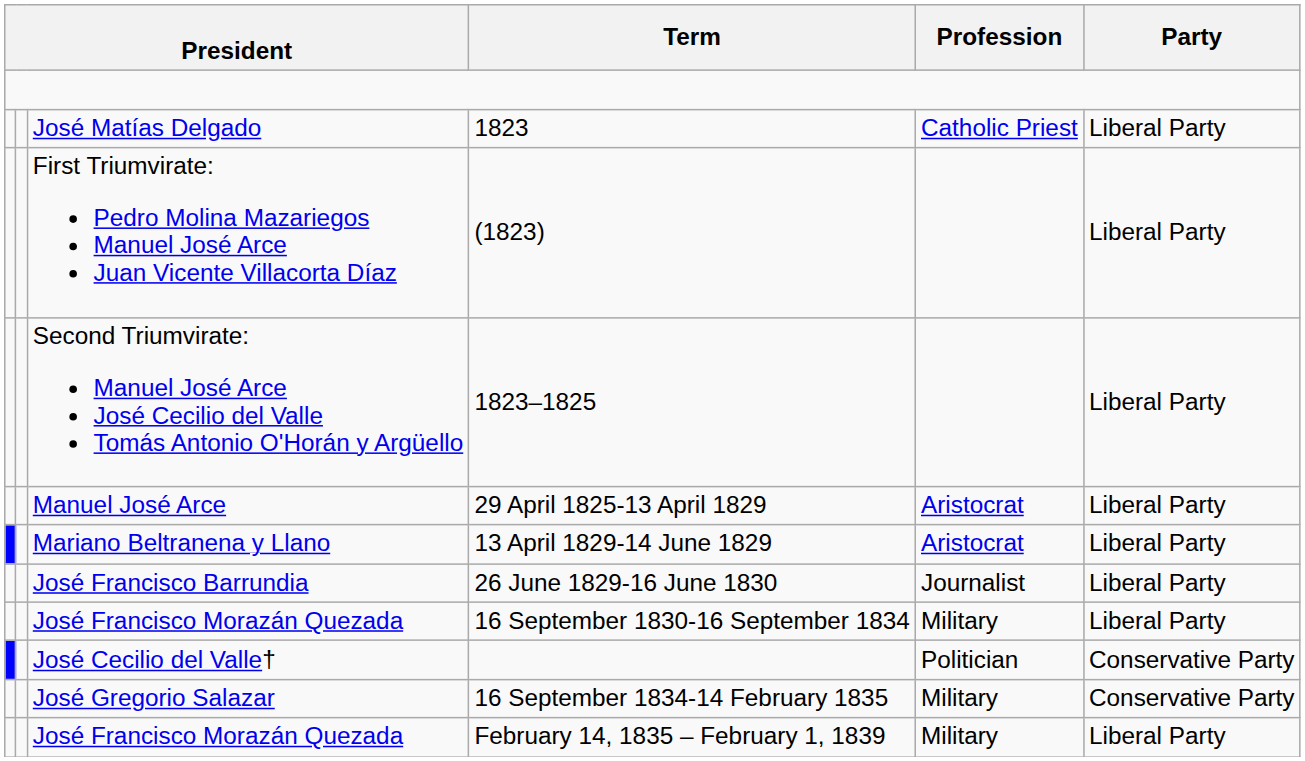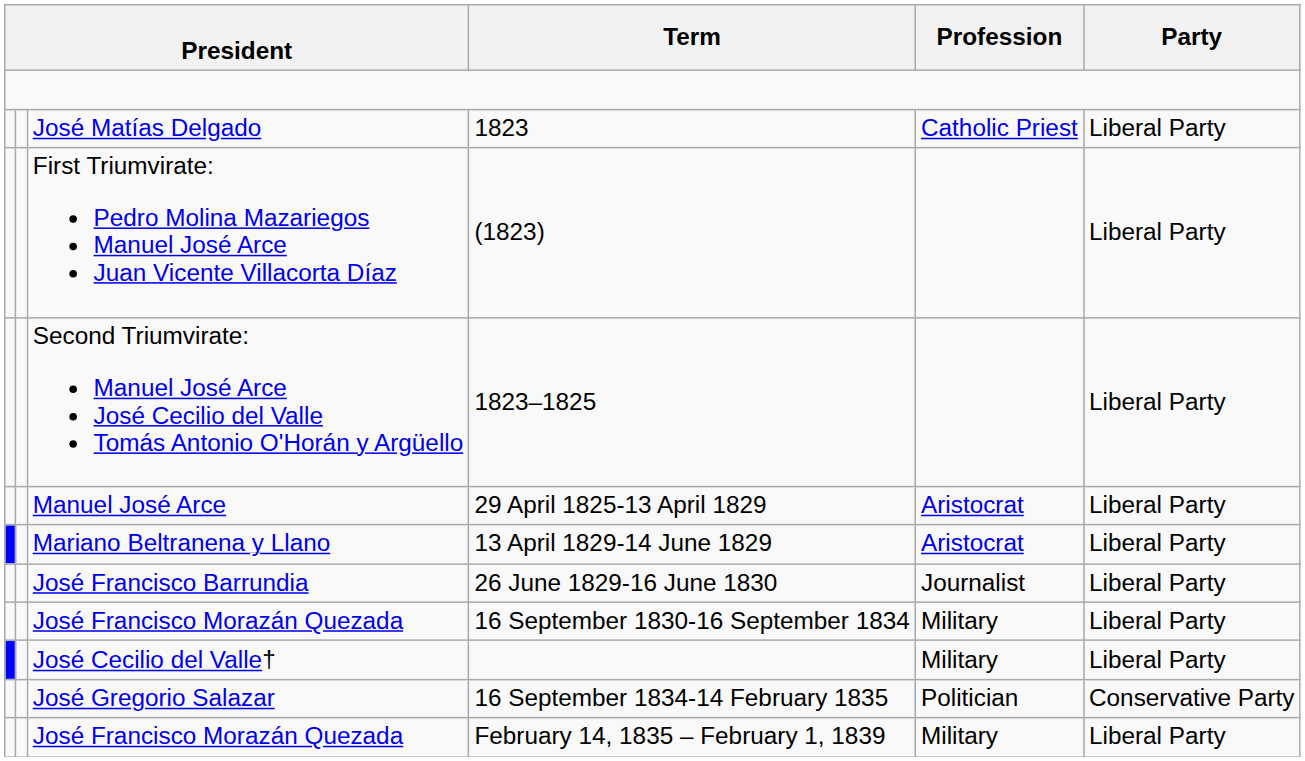(970, 659) Politician -> (960, 659) Military
(1192, 659) Conservative Party -> (1157, 659) Liberal Party
(960, 698) Military -> (970, 698) Politician
